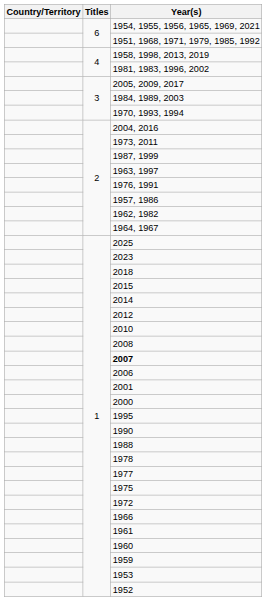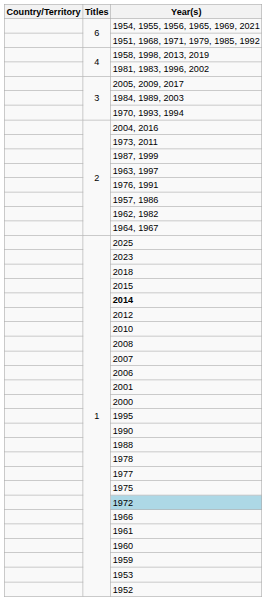(123, 300) normal -> (123, 300) bold
(123, 358) bold -> (123, 358) normal
(123, 503) no background -> (123, 503) lightblue background
